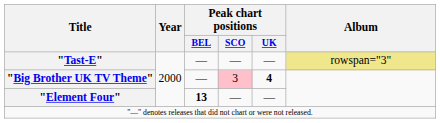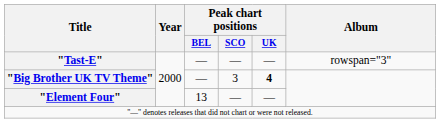(361, 61) khaki background -> (361, 61) no background
(235, 79) pink background -> (235, 79) no background
(201, 97) bold -> (201, 97) normal
